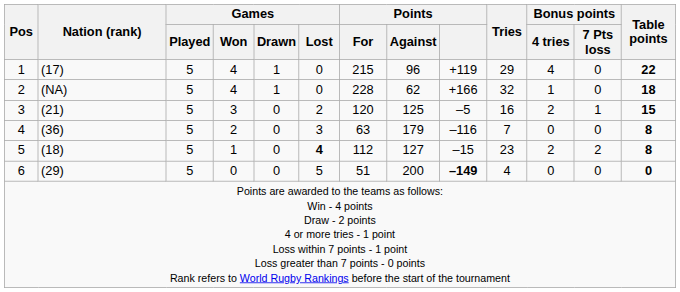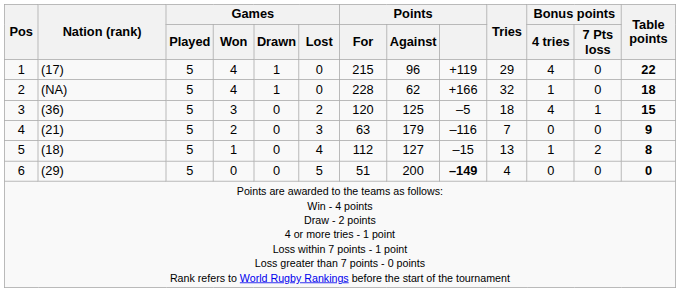(52, 110) (21) -> (52, 110) (36)
(507, 110) 16 -> (507, 110) 18
(551, 110) 2 -> (551, 110) 4
(52, 130) (36) -> (52, 130) (21)
(648, 130) 8 -> (648, 130) 9
(319, 150) bold -> (319, 150) normal
(507, 150) 23 -> (507, 150) 13
(551, 150) 2 -> (551, 150) 1
